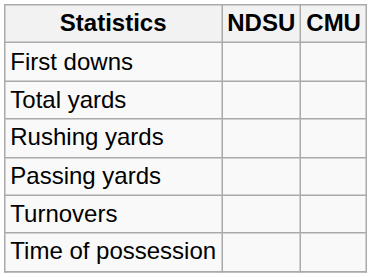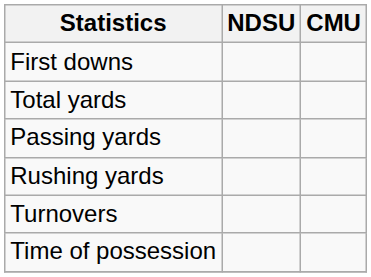rows swapped: (87, 137) <-> (86, 175)
